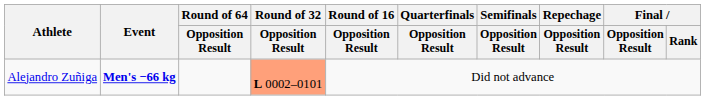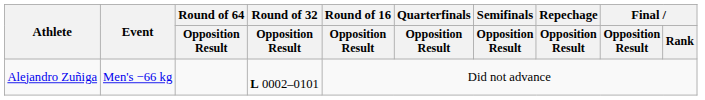(139, 77) bold -> (138, 77) normal
(288, 85) lightsalmon background -> (285, 85) no background
